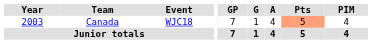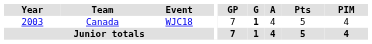(256, 22) normal -> (256, 22) bold
(303, 22) lightsalmon background -> (303, 22) no background
